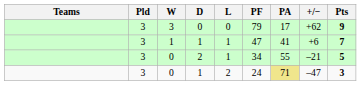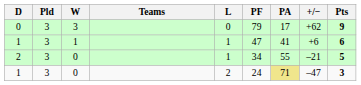columns swapped: (67, 12) <-> (200, 12)
(342, 42) 7 -> (342, 42) 6
